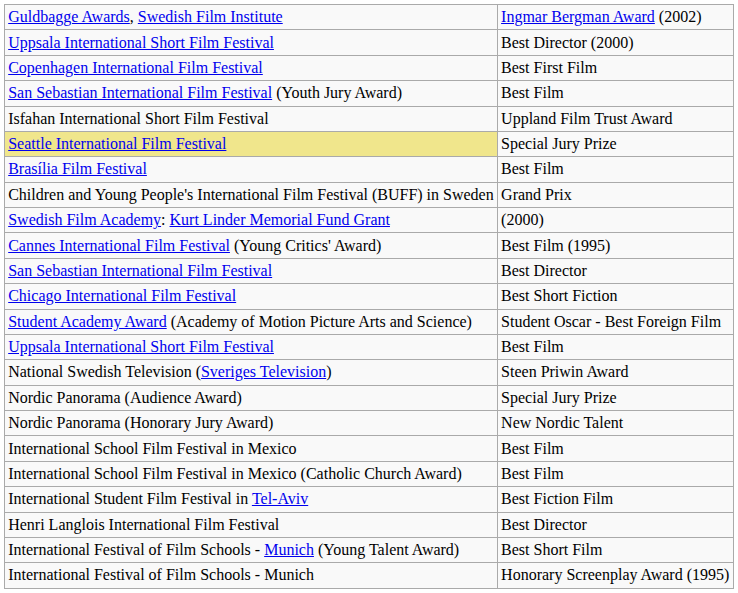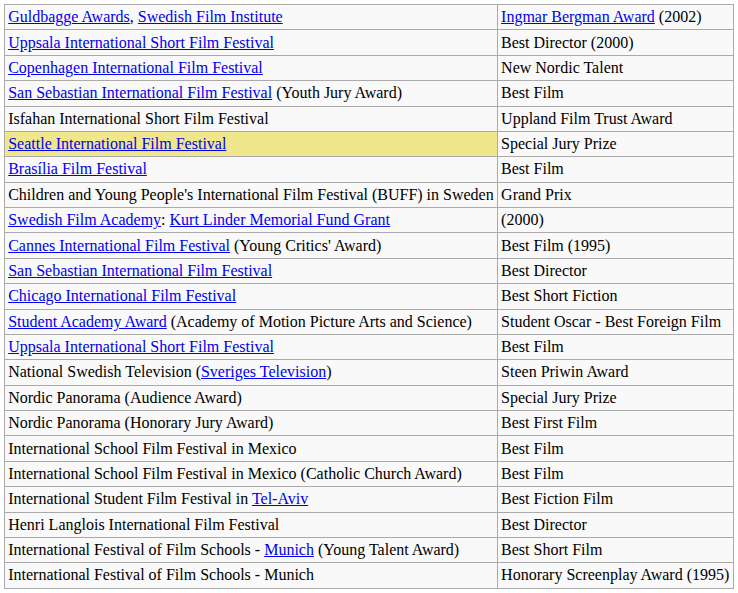(549, 67) Best First Film -> (562, 67) New Nordic Talent
(562, 423) New Nordic Talent -> (549, 423) Best First Film
